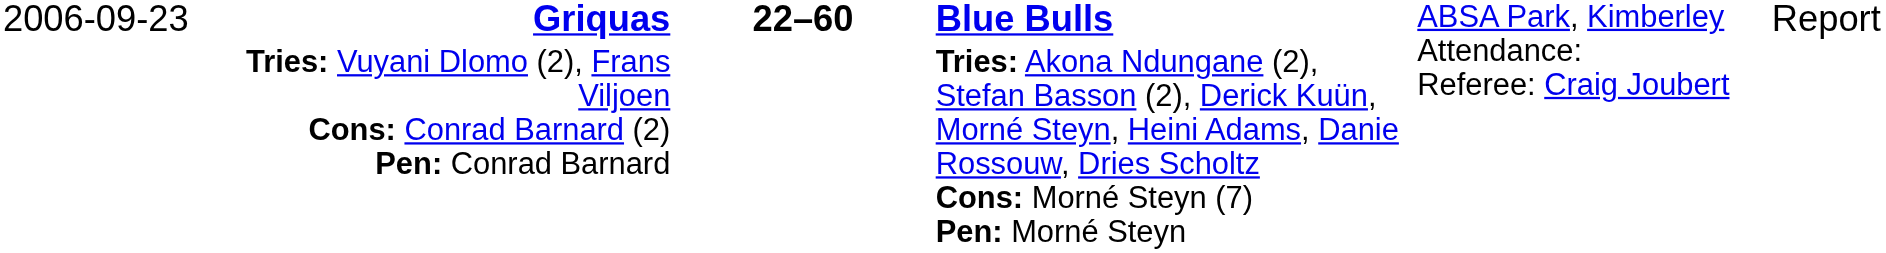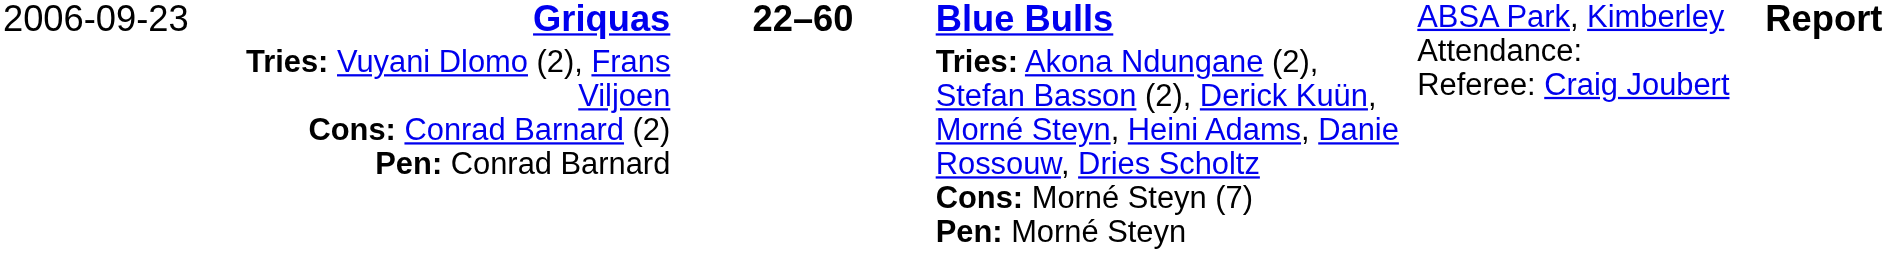(1826, 19) normal -> (1824, 19) bold
